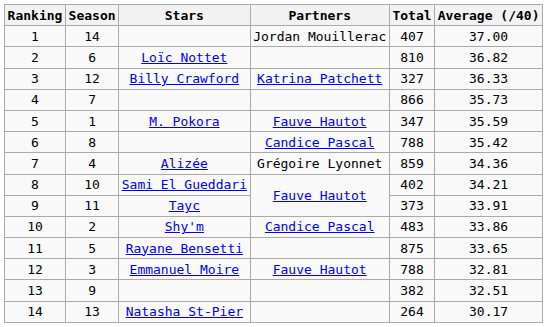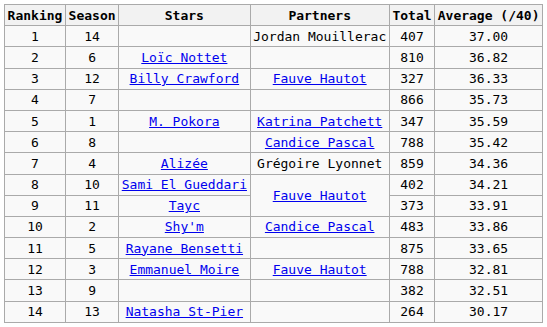(320, 79) Katrina Patchett -> (320, 79) Fauve Hautot
(320, 121) Fauve Hautot -> (320, 121) Katrina Patchett
